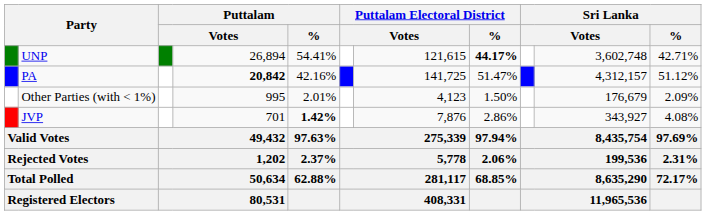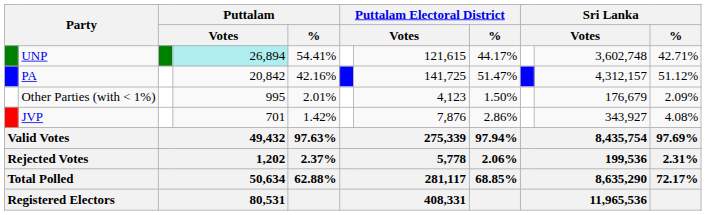(267, 55) no background -> (267, 55) paleturquoise background
(496, 55) bold -> (497, 55) normal
(267, 76) bold -> (267, 76) normal
(319, 117) bold -> (320, 117) normal
